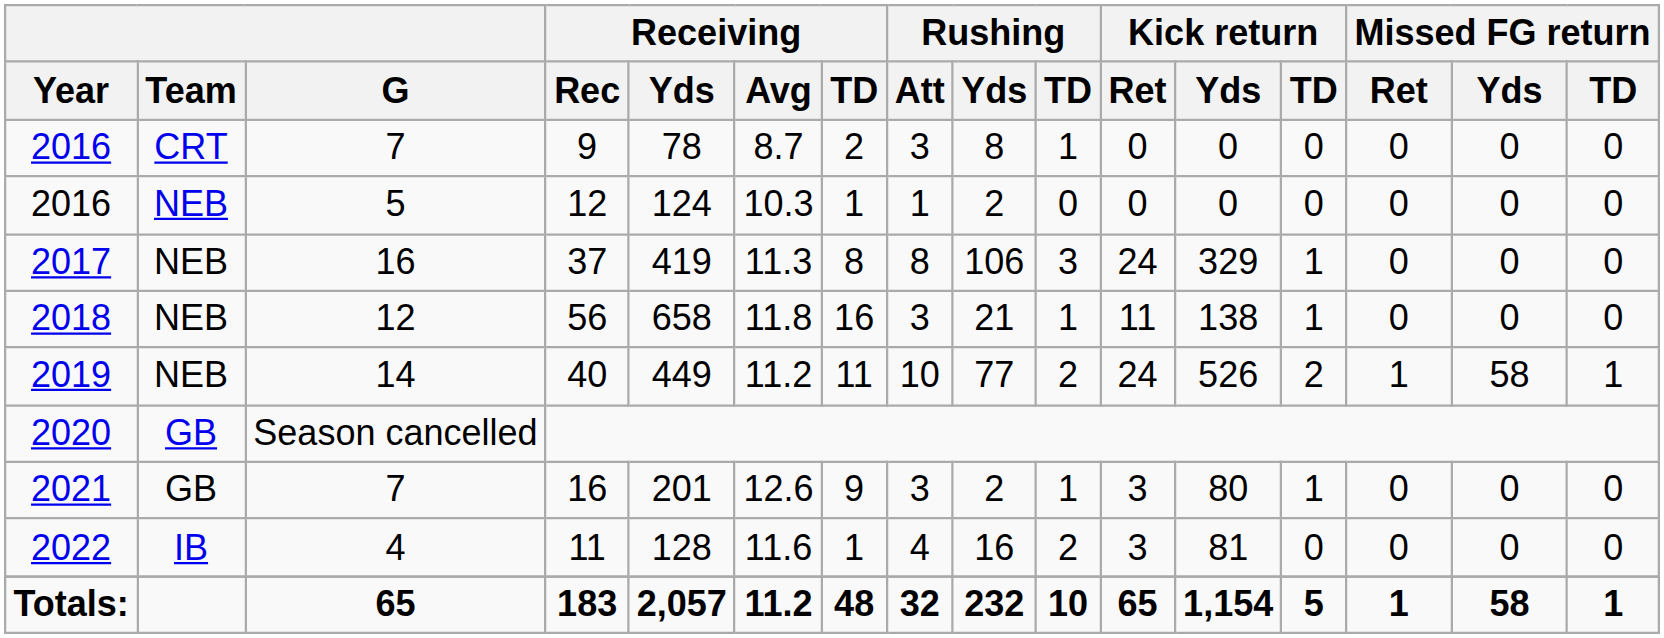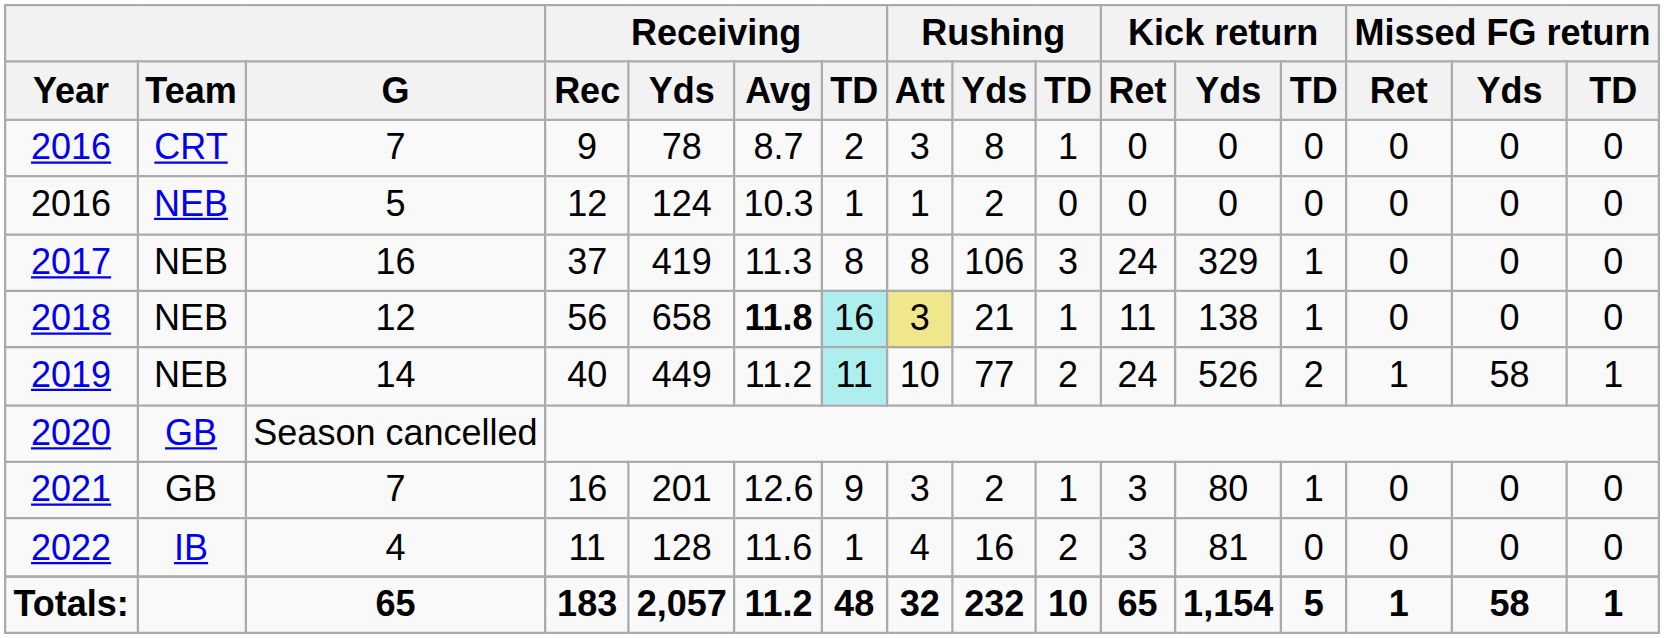(779, 318) normal -> (779, 318) bold
(854, 318) no background -> (854, 318) paleturquoise background
(920, 318) no background -> (920, 318) khaki background
(854, 375) no background -> (854, 375) paleturquoise background
